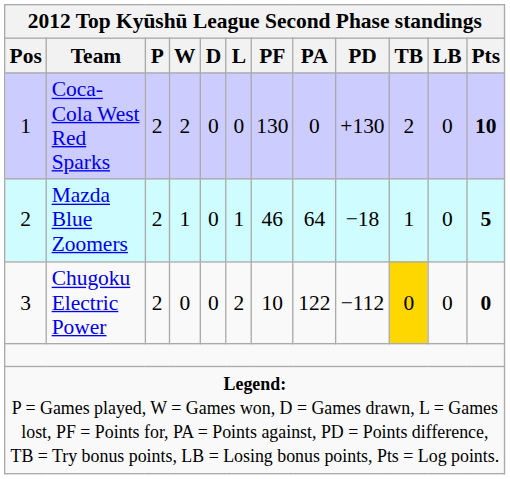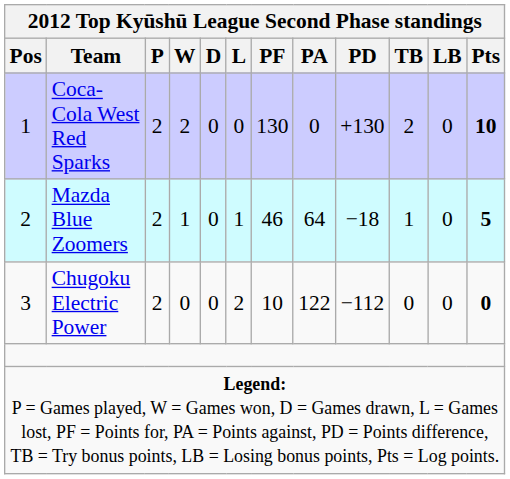(409, 302) gold background -> (409, 302) no background
